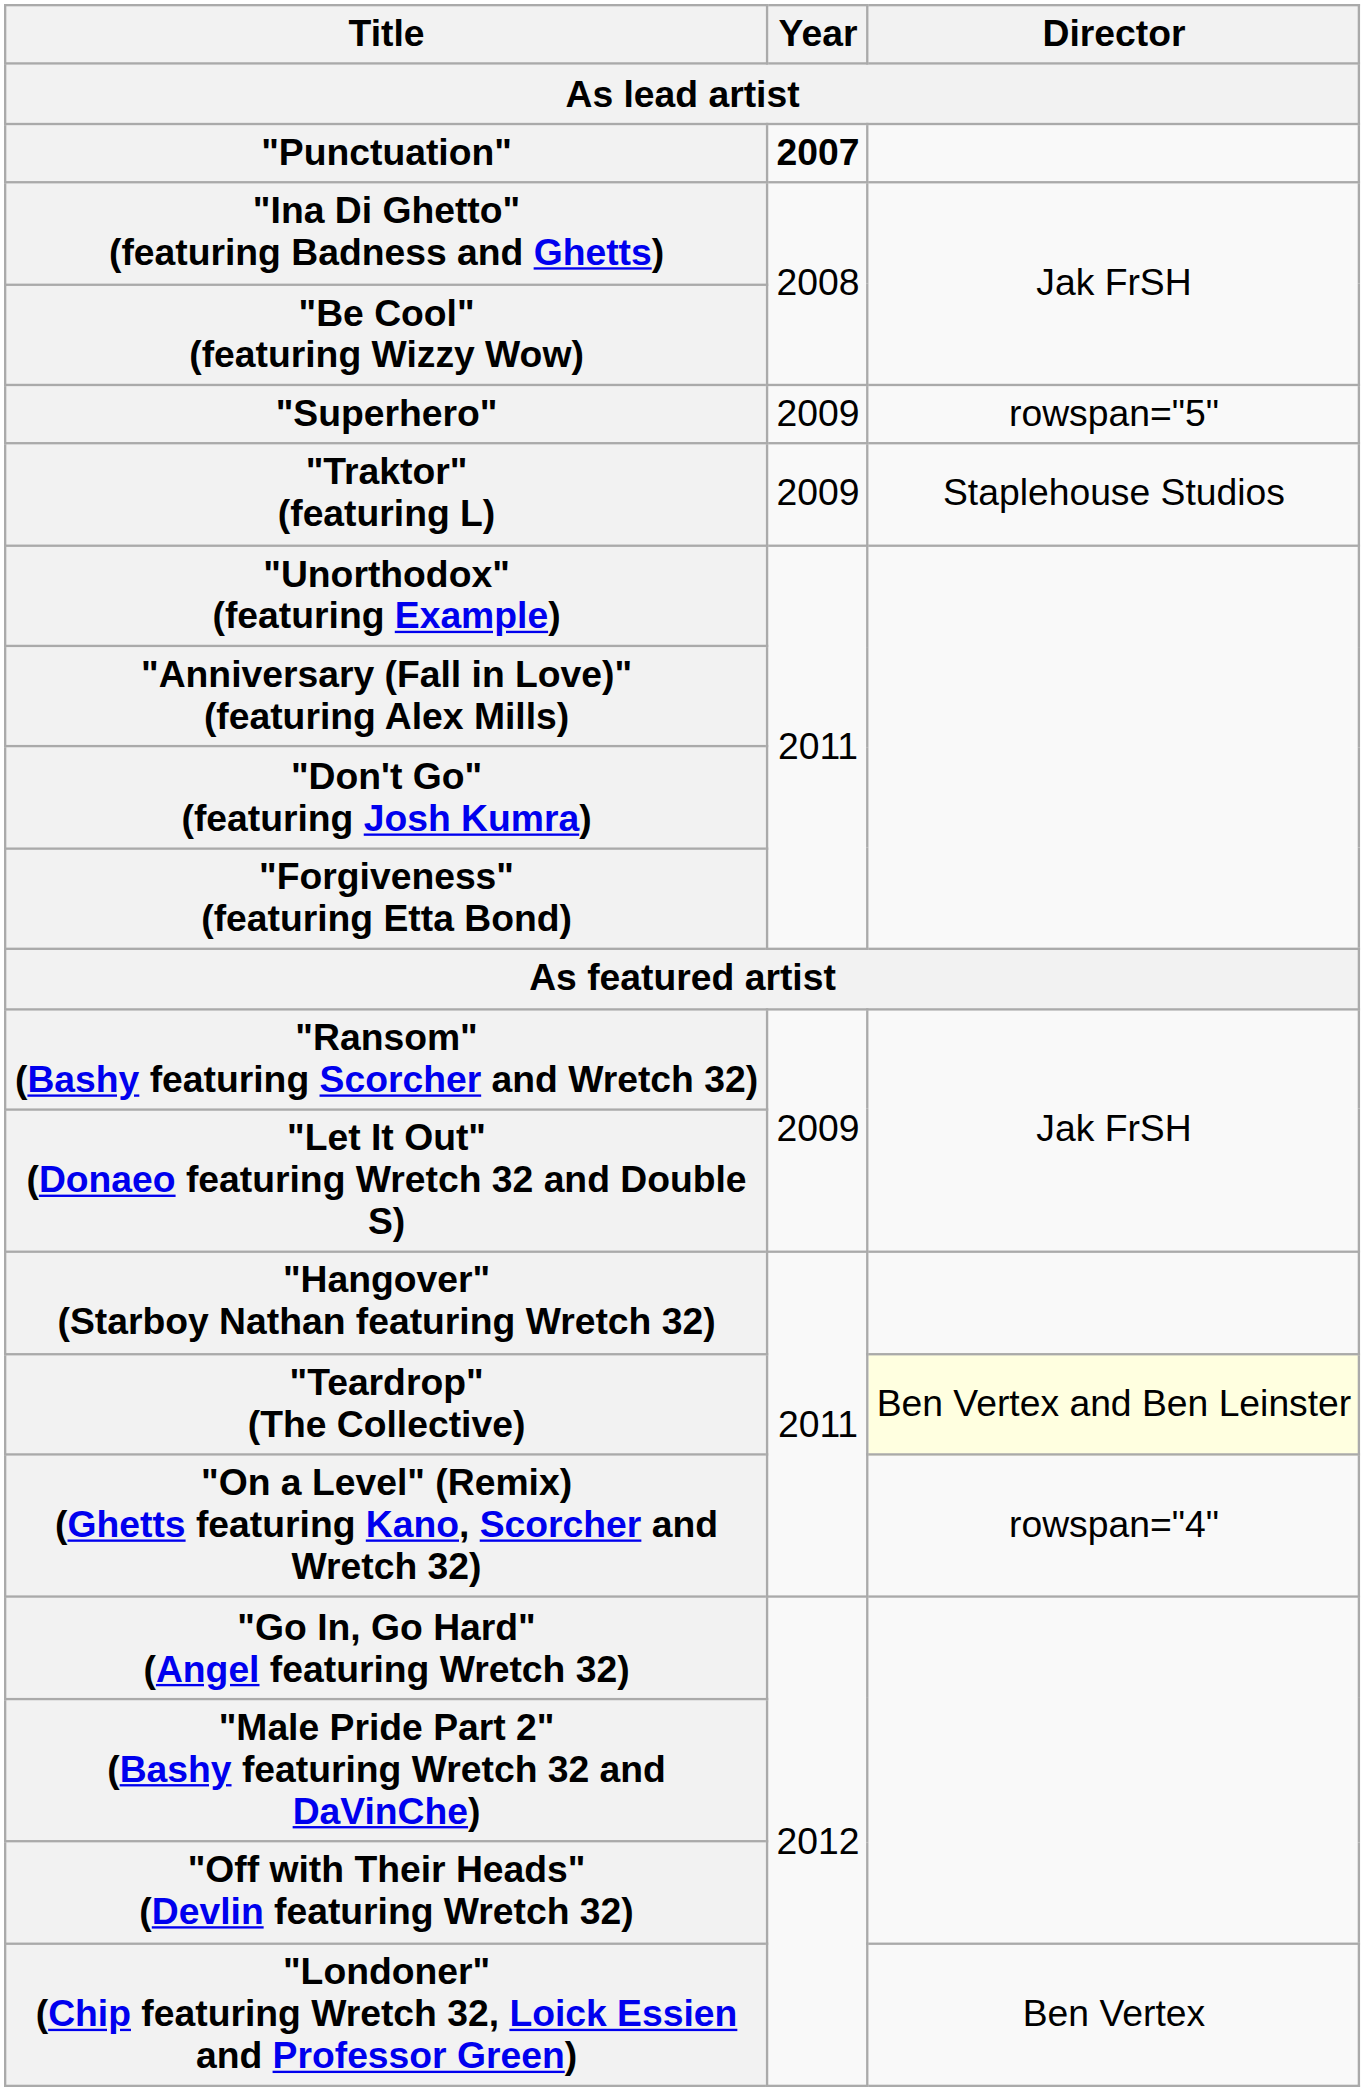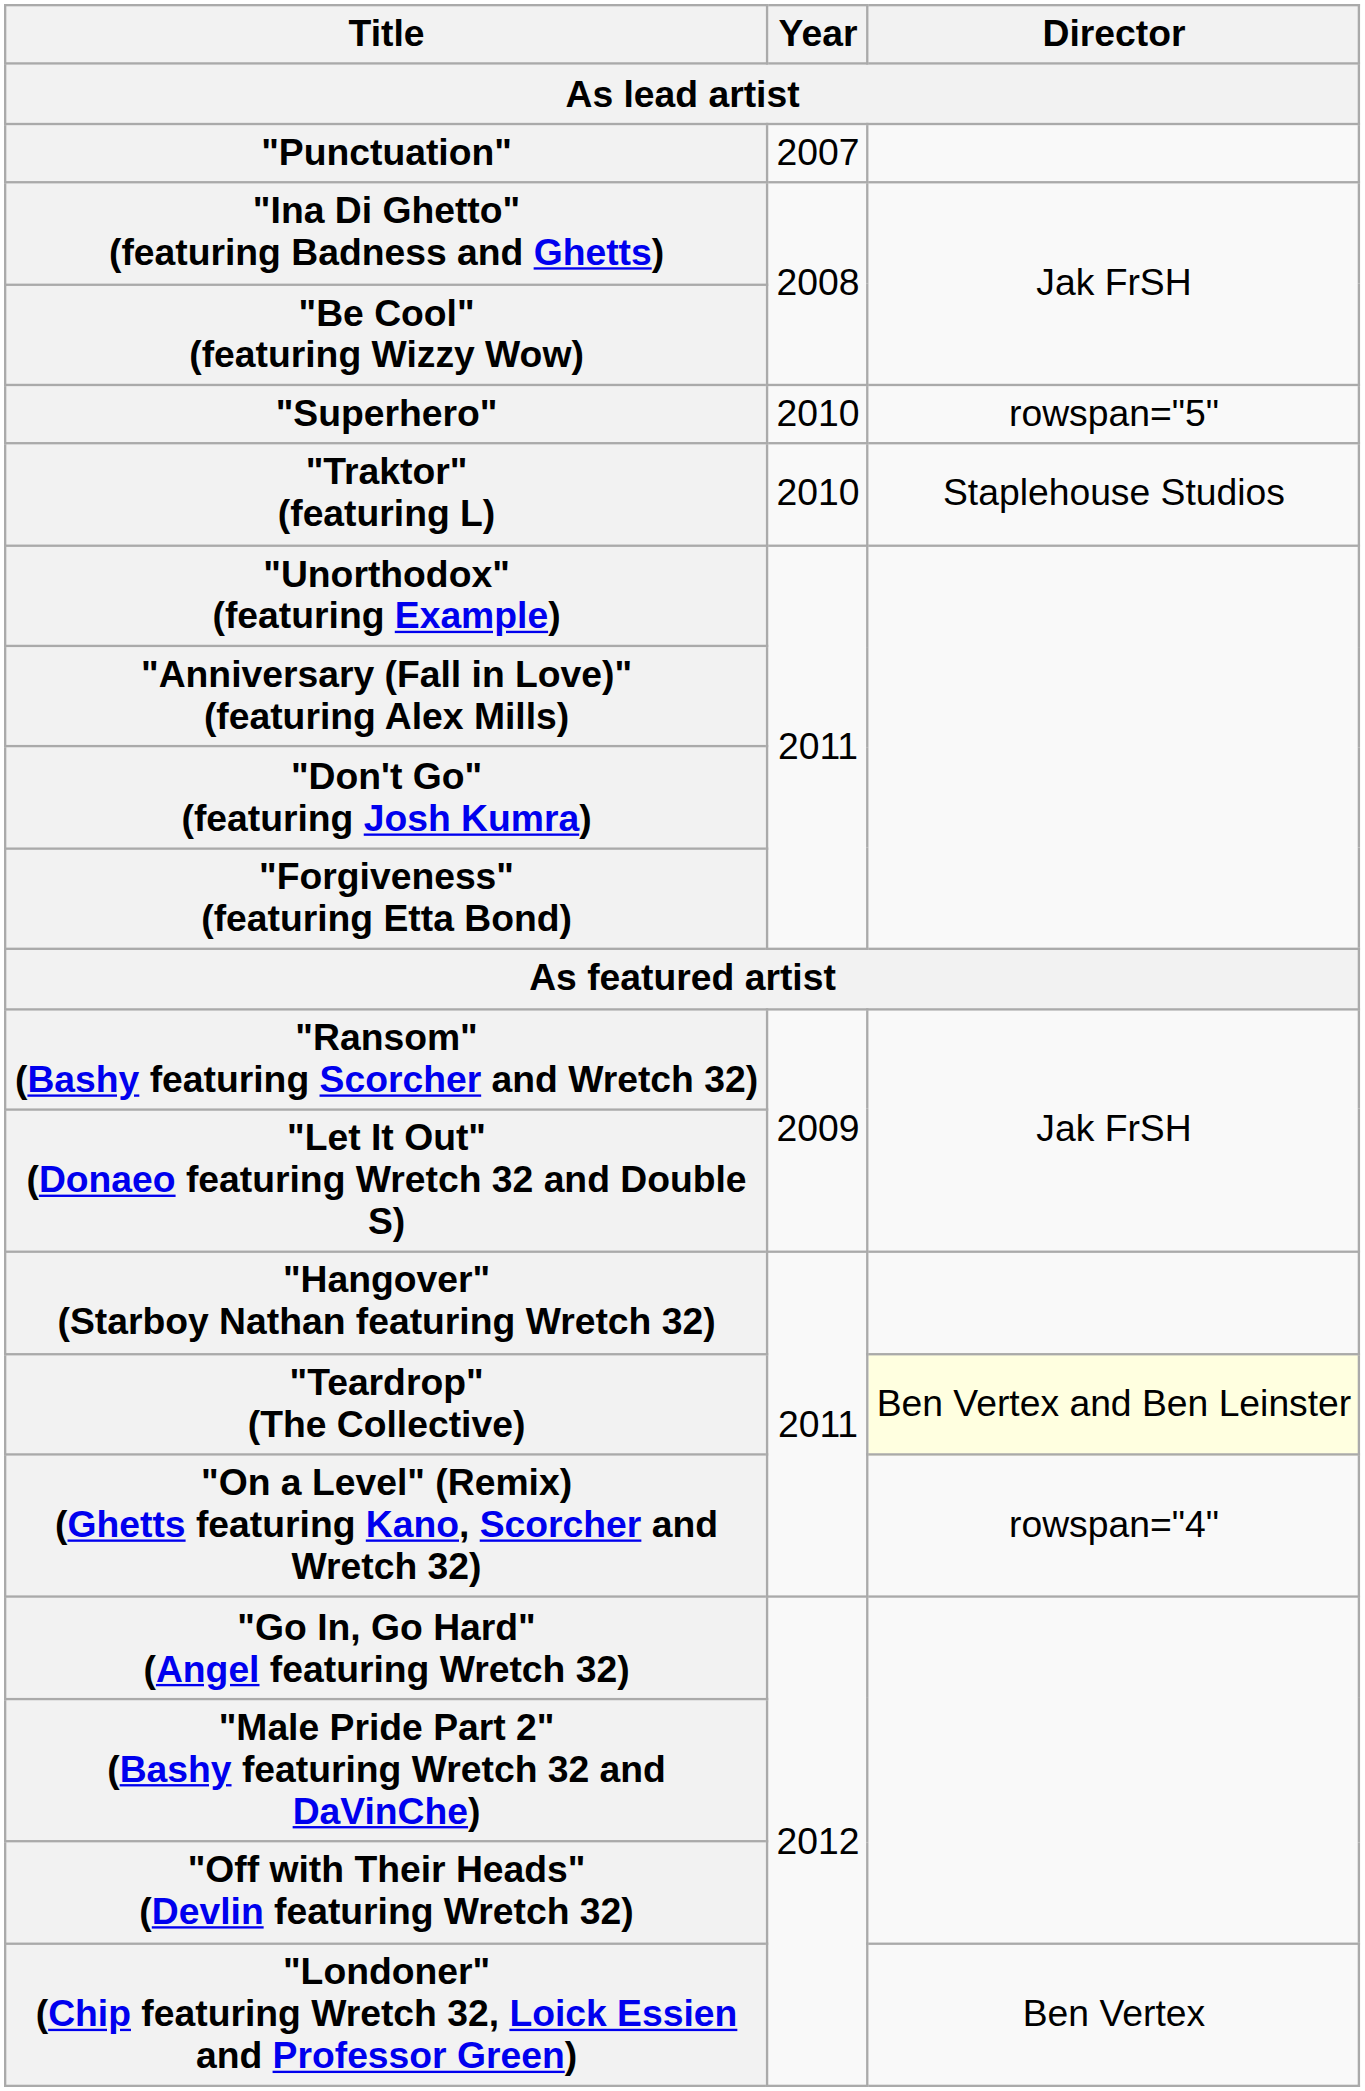(818, 152) bold -> (818, 152) normal
(818, 413) 2009 -> (818, 413) 2010
(818, 493) 2009 -> (818, 493) 2010
